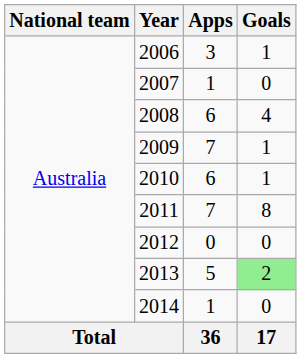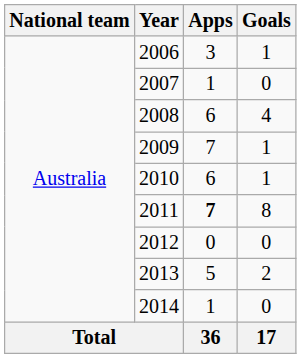(210, 210) normal -> (210, 210) bold
(266, 274) lightgreen background -> (266, 274) no background
